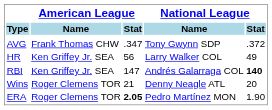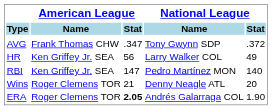(194, 70) Andrés Galarraga COL -> (191, 70) Pedro Martínez MON
(254, 70) bold -> (254, 70) normal
(191, 97) Pedro Martínez MON -> (194, 97) Andrés Galarraga COL
